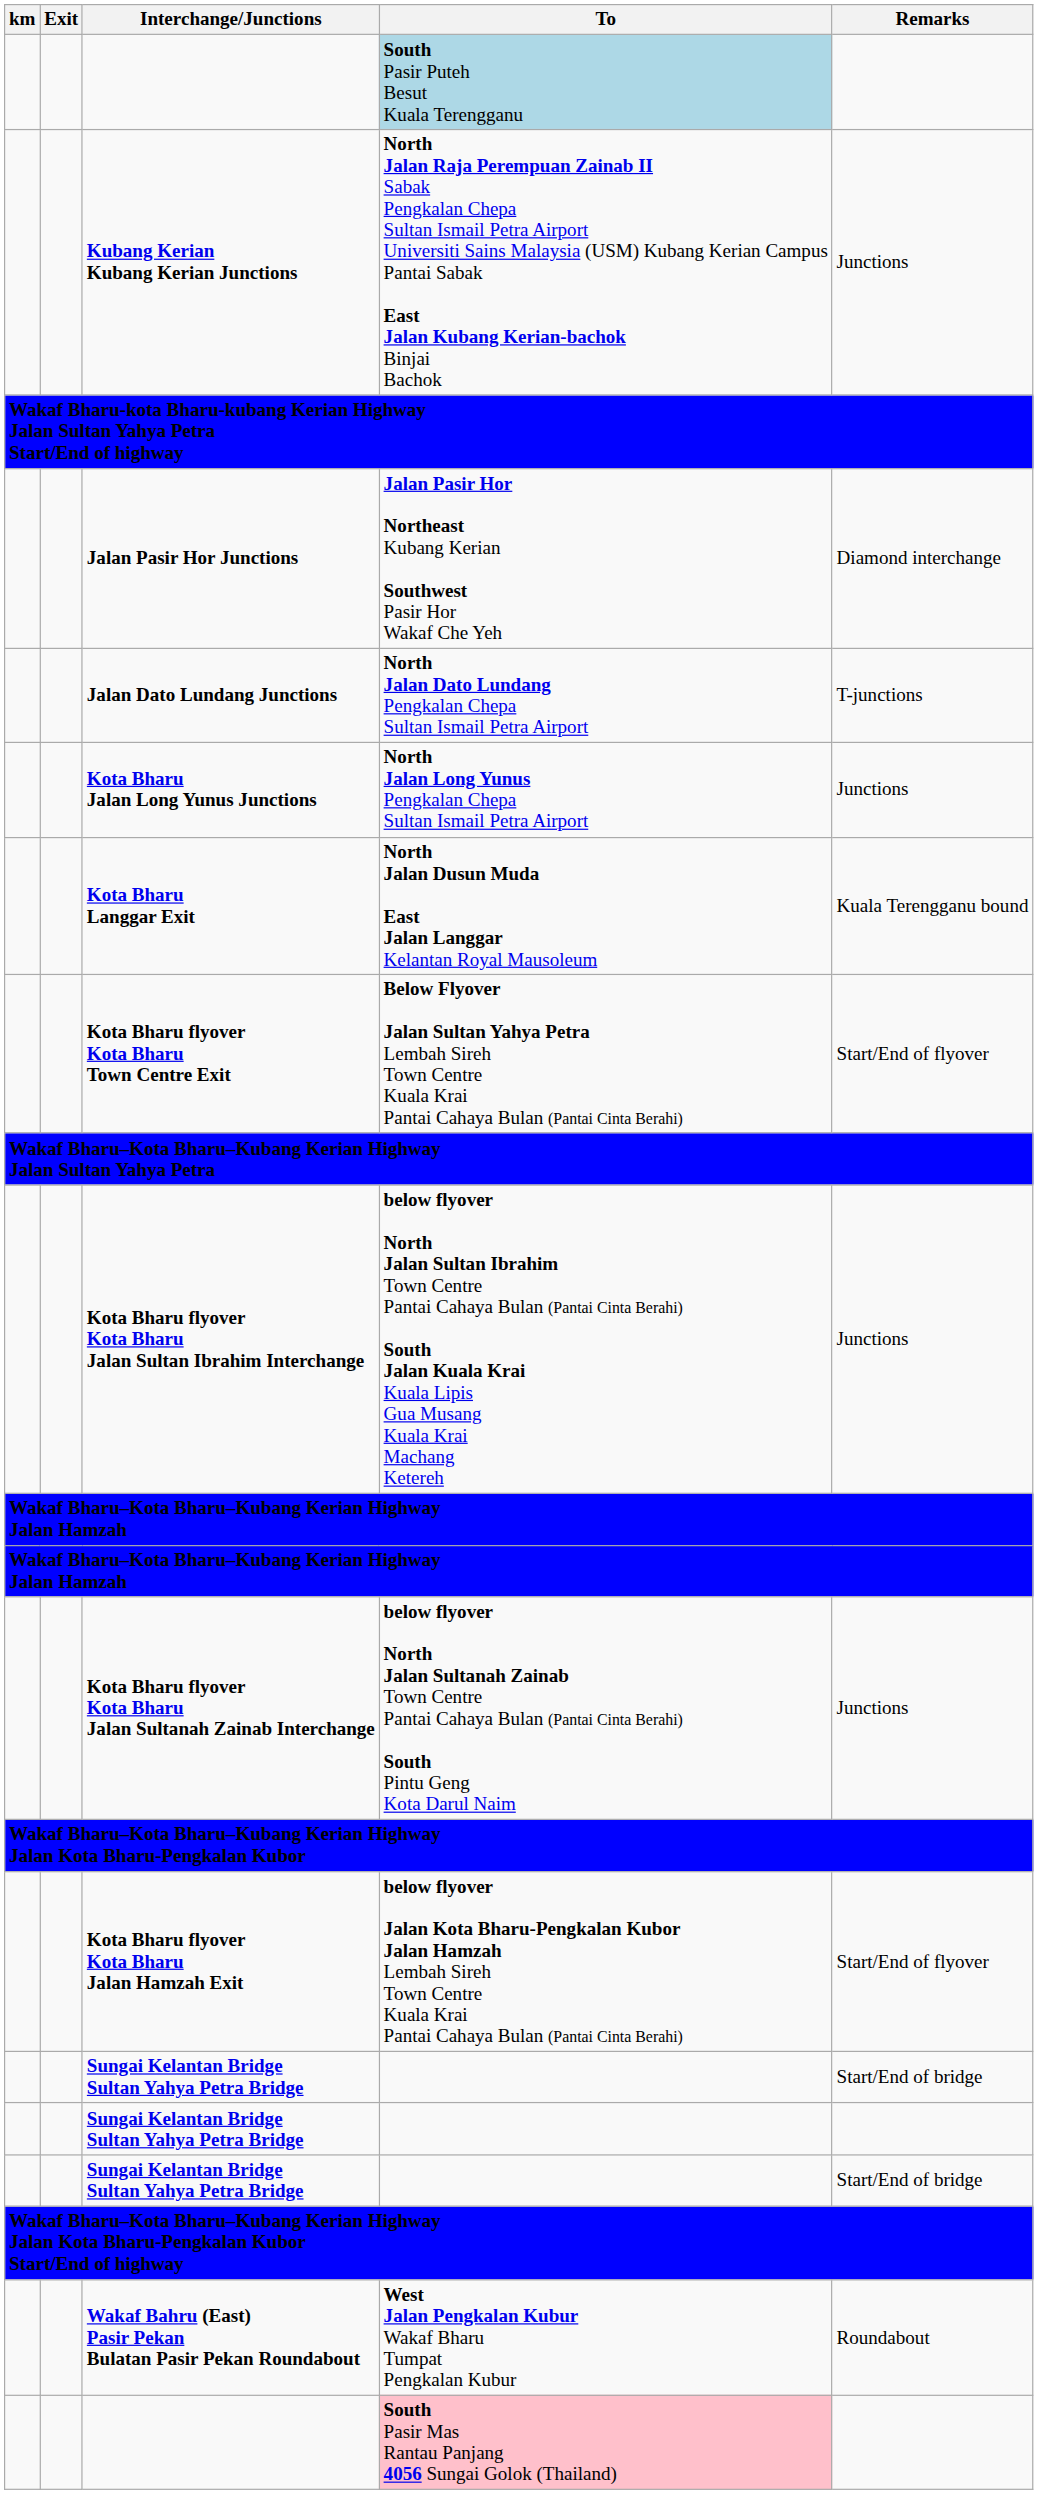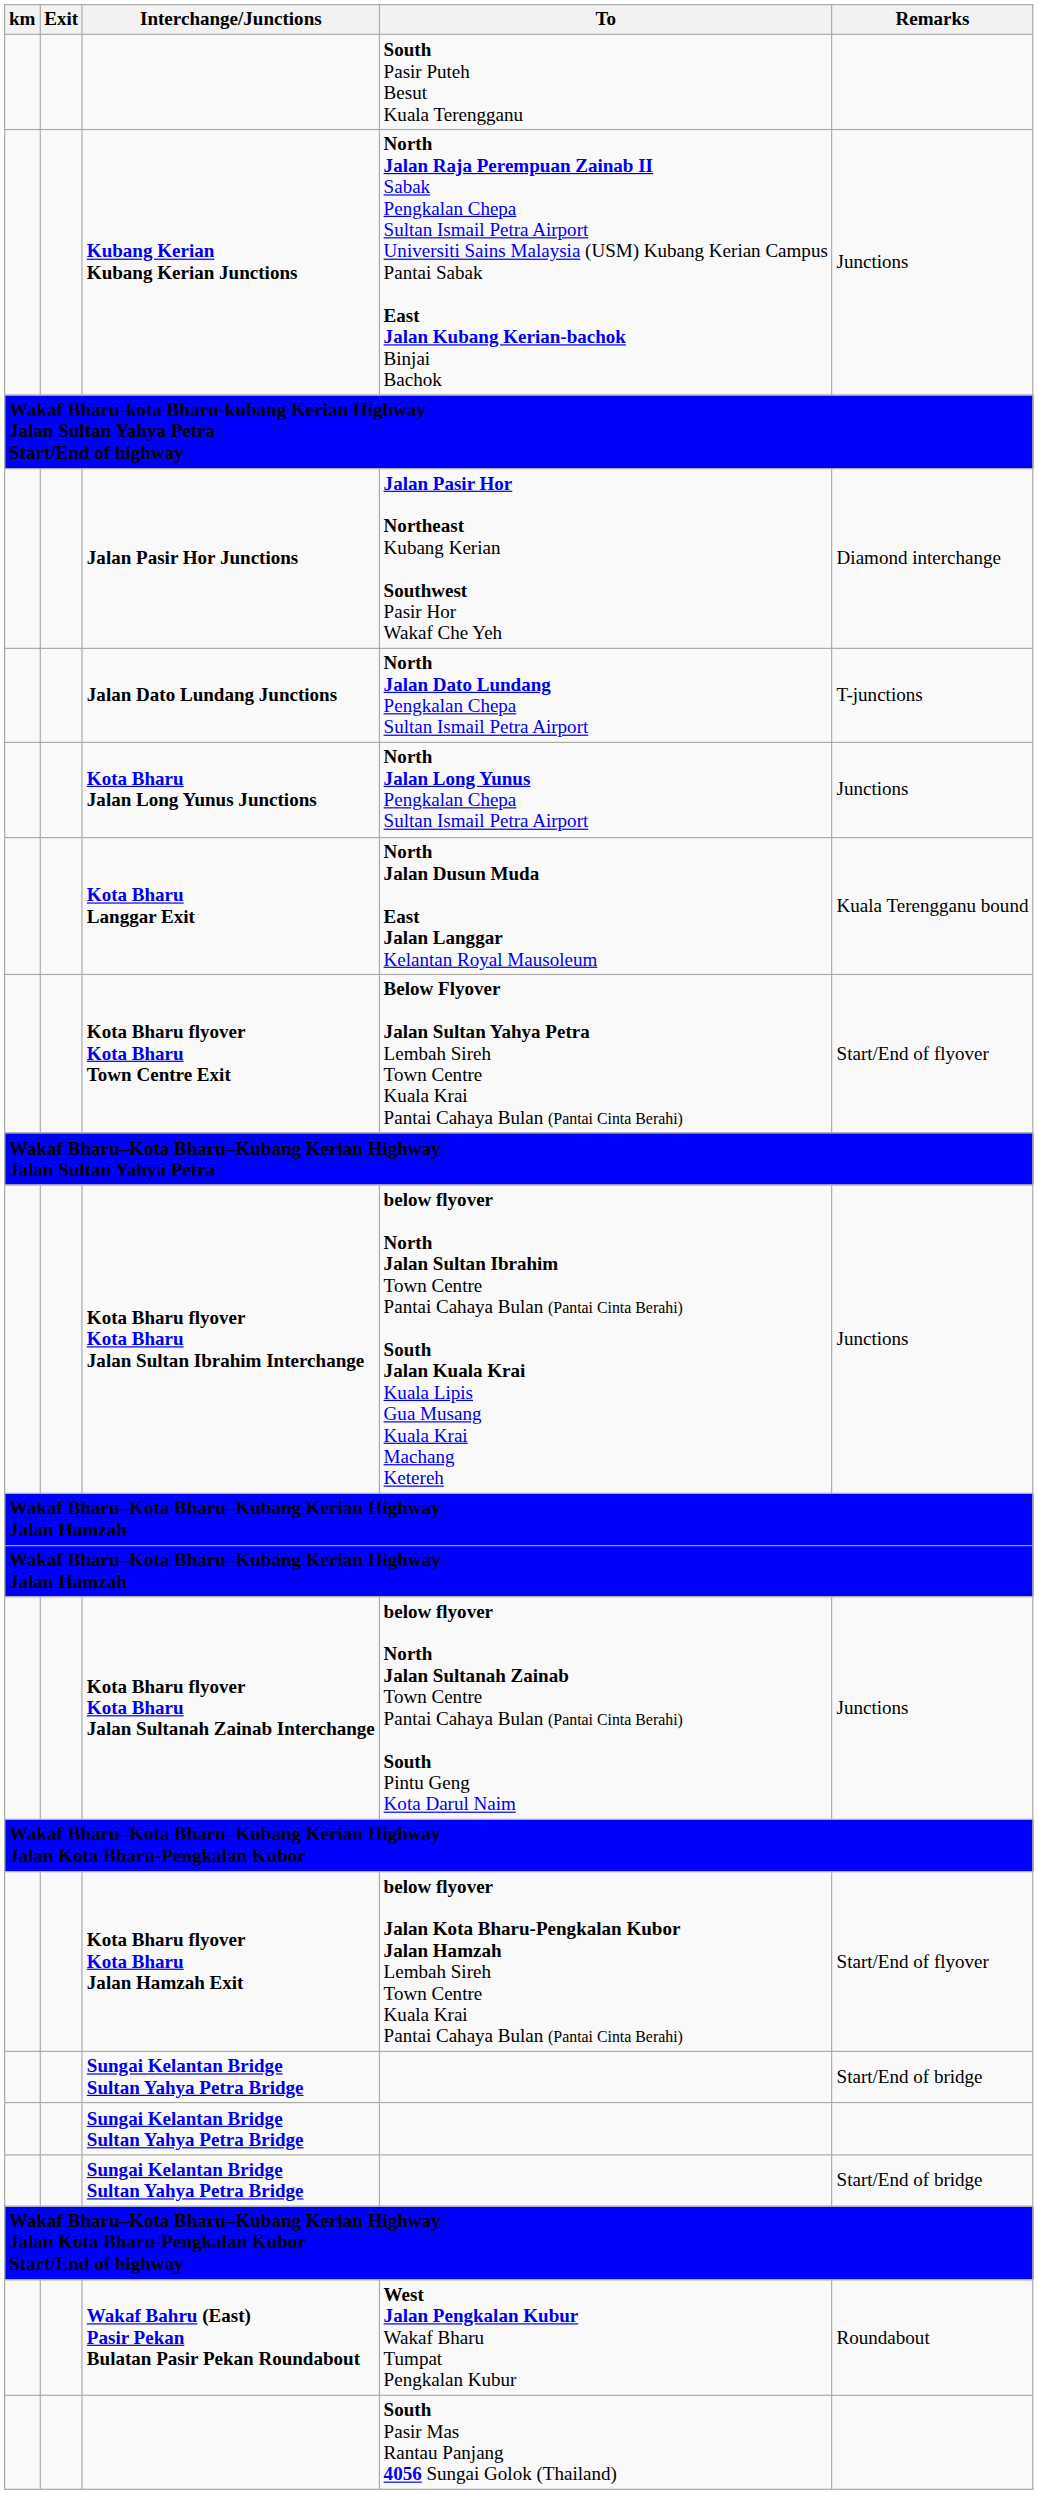(453, 81) lightblue background -> (453, 81) no background
(500, 2442) pink background -> (500, 2442) no background
